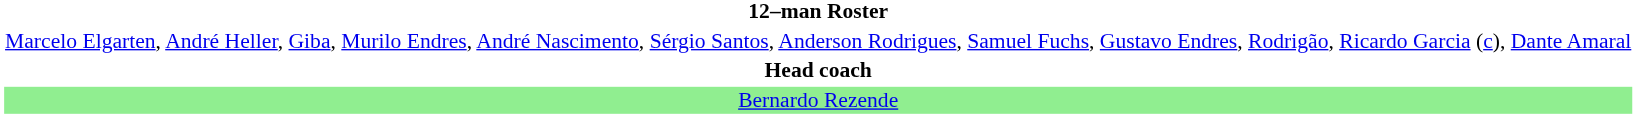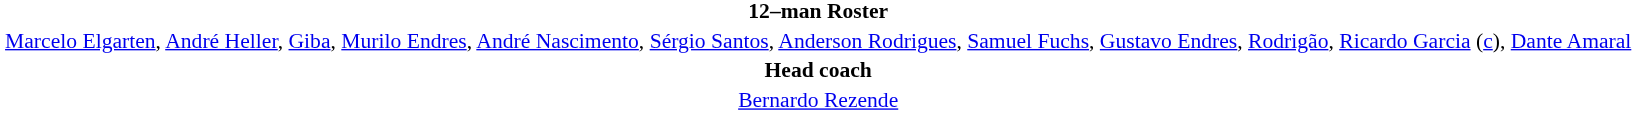(818, 100) lightgreen background -> (818, 100) no background
